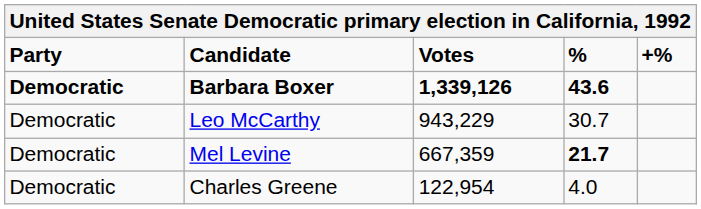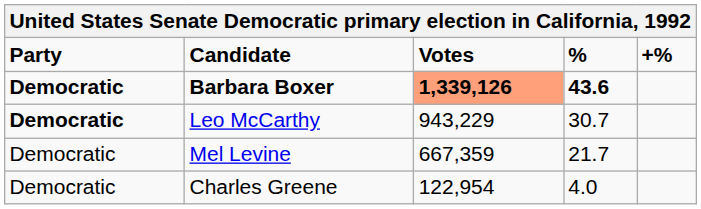(465, 87) no background -> (465, 87) lightsalmon background
(62, 120) normal -> (67, 120) bold
(589, 154) bold -> (589, 154) normal
